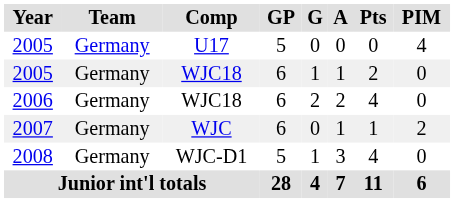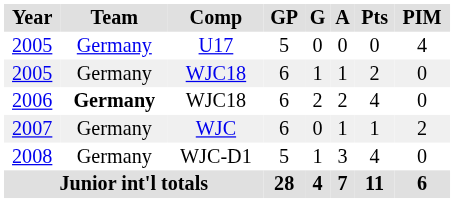(112, 100) normal -> (114, 100) bold
